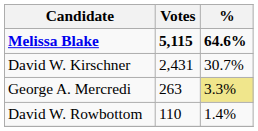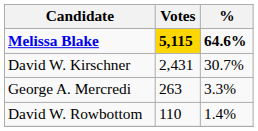(176, 41) no background -> (176, 41) gold background
(220, 89) khaki background -> (220, 89) no background
